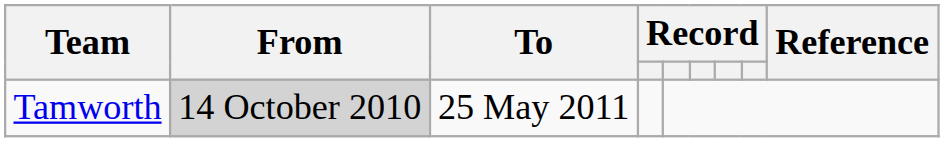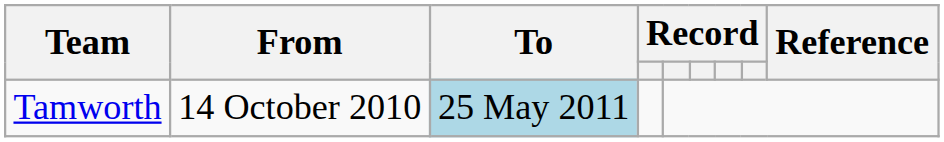(300, 107) lightgrey background -> (300, 107) no background
(534, 107) no background -> (534, 107) lightblue background
